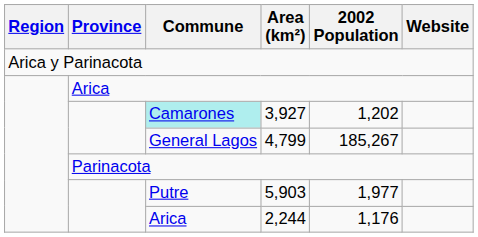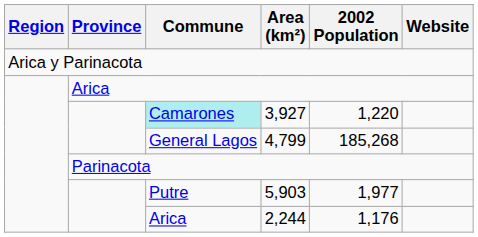(378, 114) 1,202 -> (378, 114) 1,220
(369, 140) 185,267 -> (369, 140) 185,268
